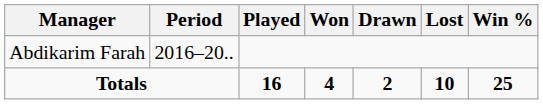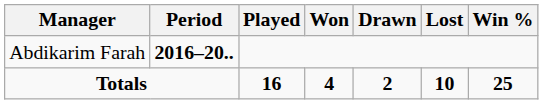(194, 51) normal -> (194, 51) bold
